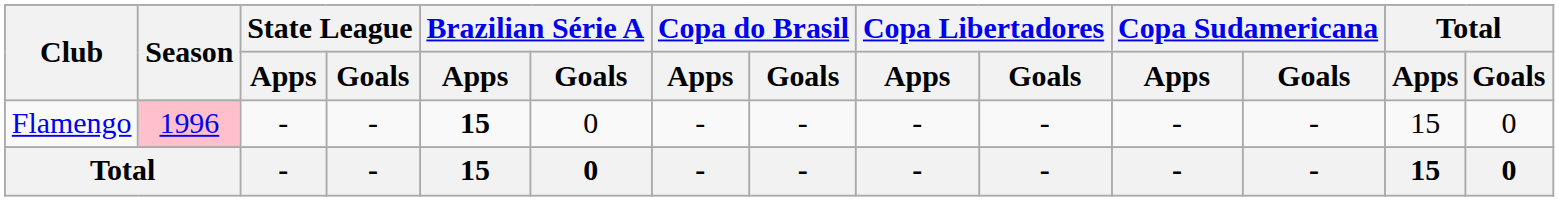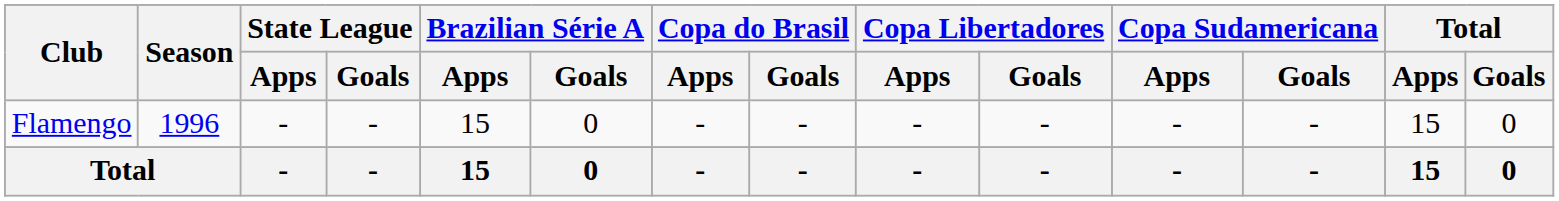(189, 123) pink background -> (189, 123) no background
(475, 123) bold -> (475, 123) normal
